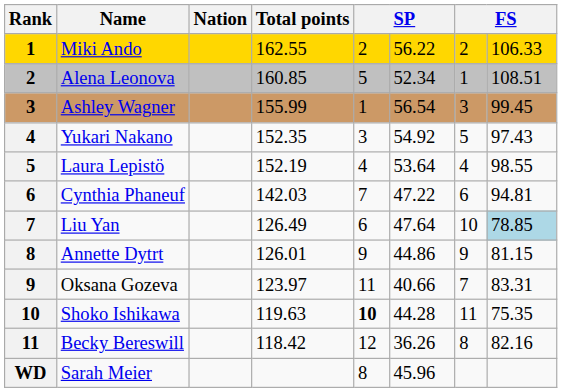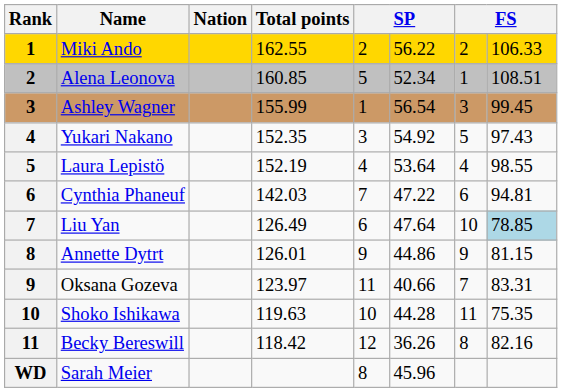(367, 313) bold -> (367, 313) normal
